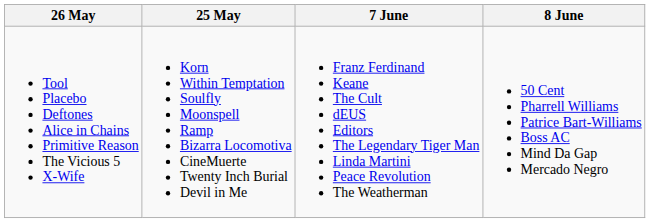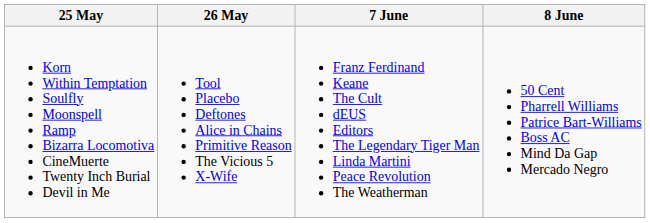columns swapped: (218, 15) <-> (73, 15)
